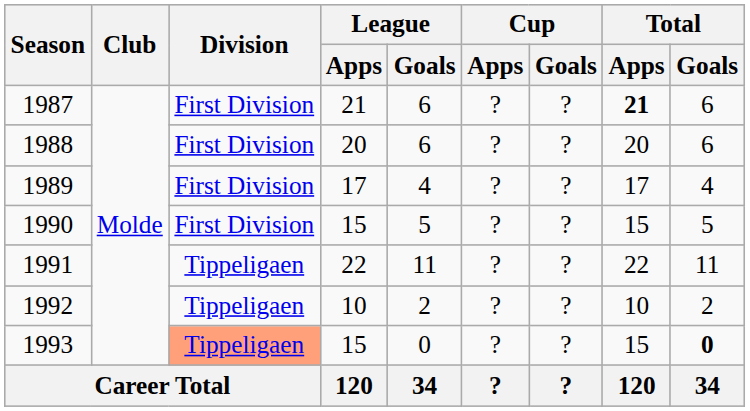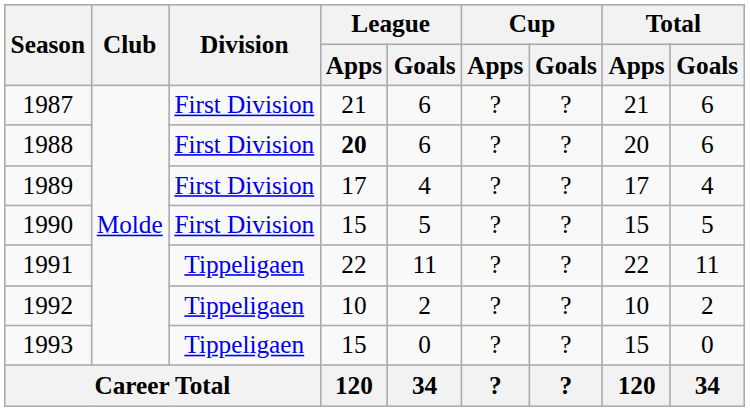(637, 104) bold -> (637, 104) normal
(354, 144) normal -> (354, 144) bold
(244, 345) lightsalmon background -> (244, 345) no background
(707, 345) bold -> (707, 345) normal
